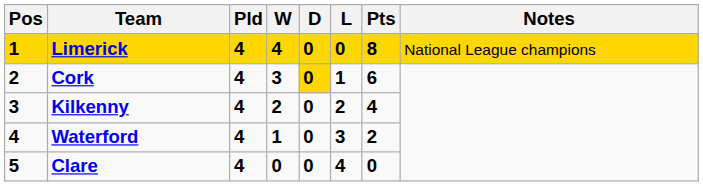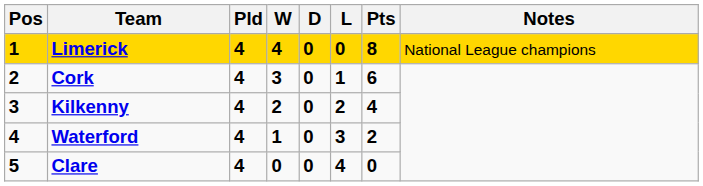(308, 78) gold background -> (308, 78) no background
